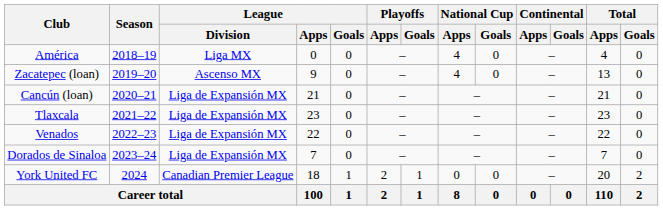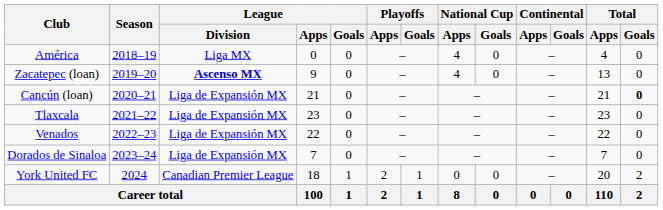(228, 74) normal -> (228, 74) bold
(639, 94) normal -> (639, 94) bold
